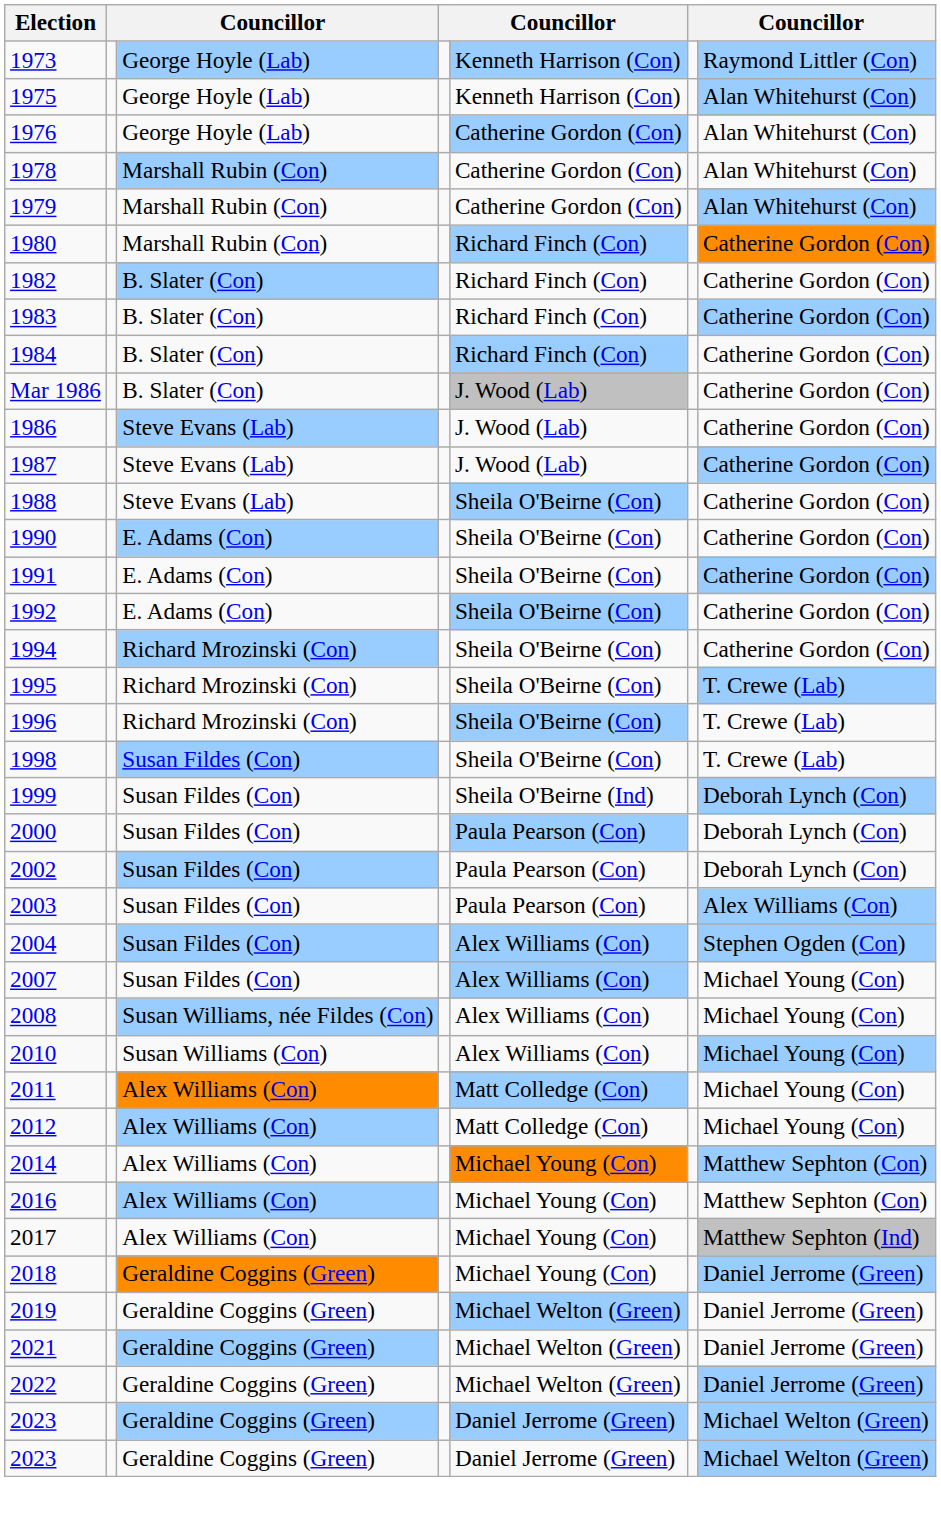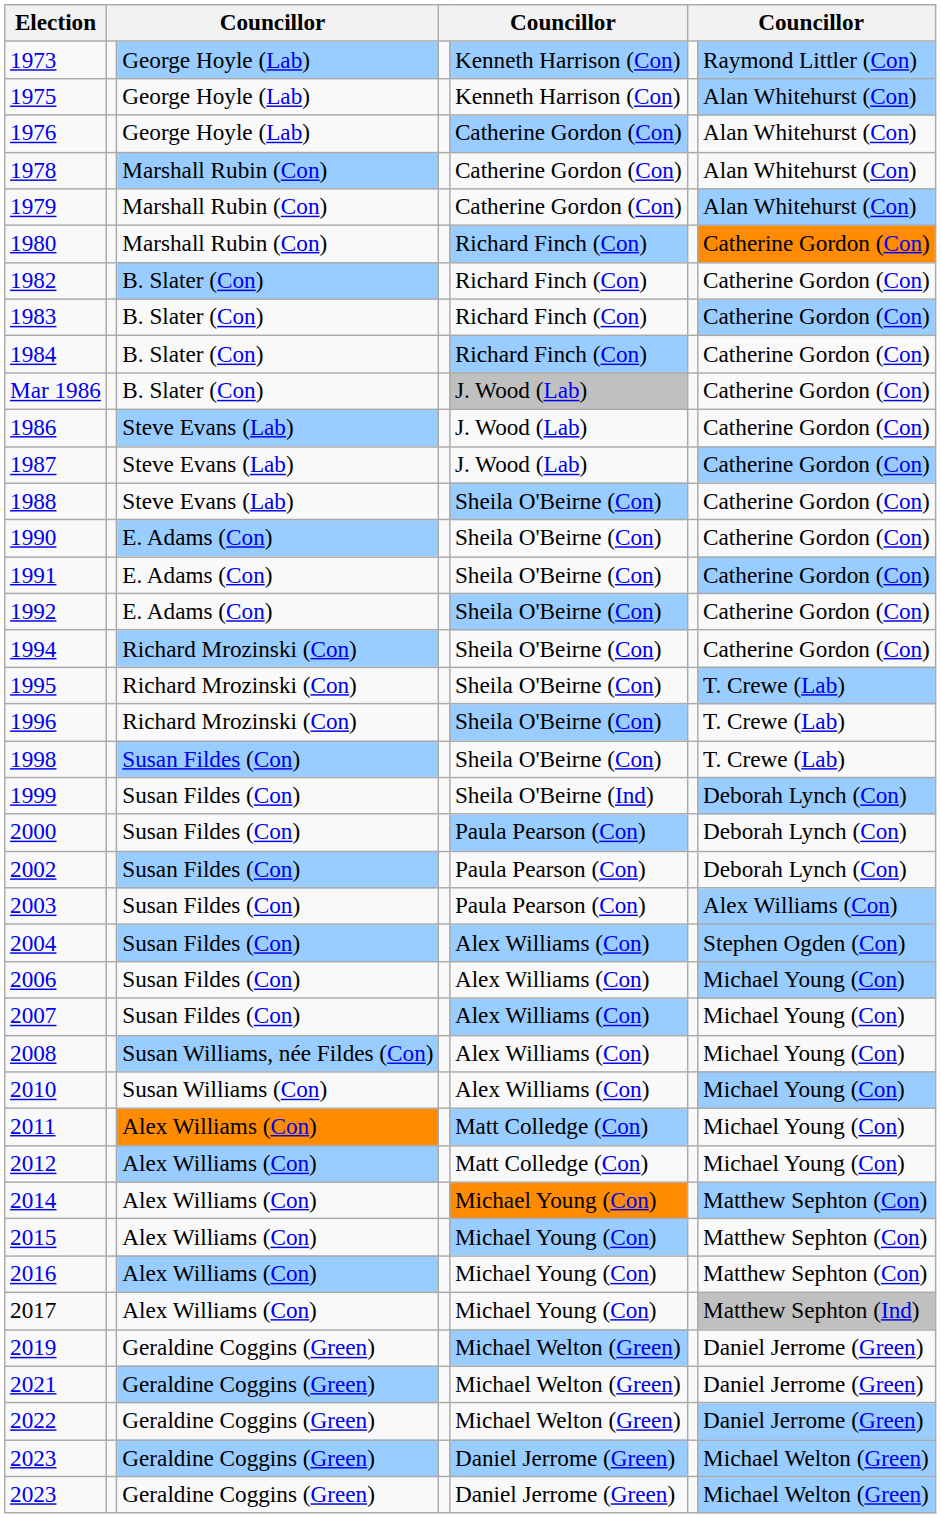+ row: (33, 979)
+ row: (33, 1237)
- row: (33, 1273)
